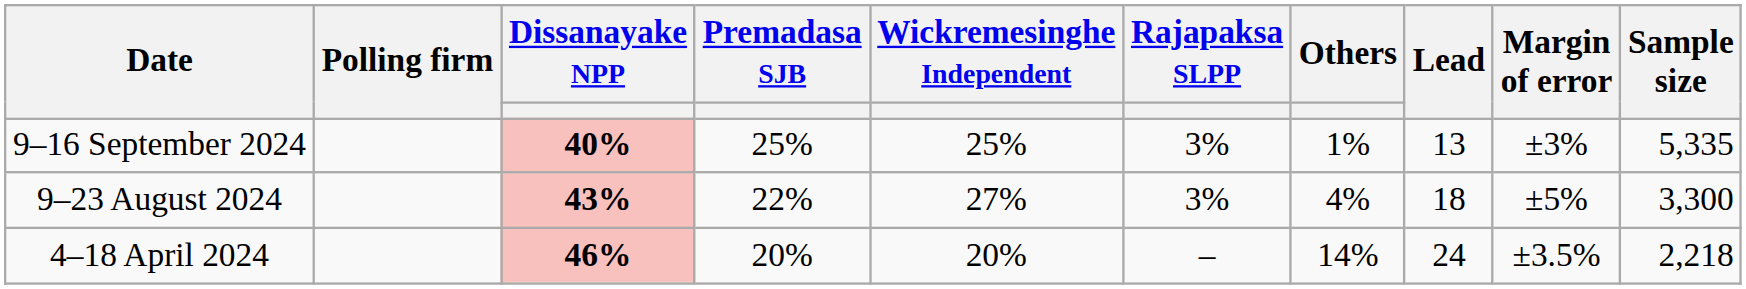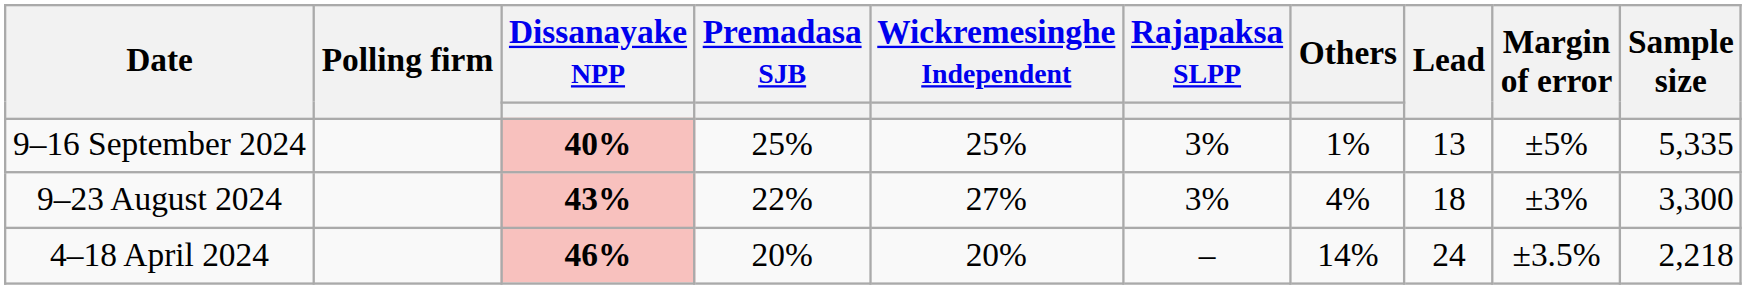(1557, 144) ±3% -> (1557, 144) ±5%
(1557, 200) ±5% -> (1557, 200) ±3%
